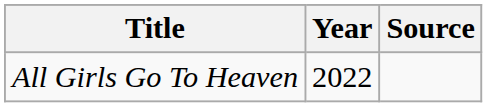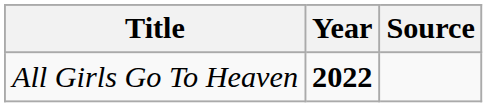(342, 76) normal -> (342, 76) bold
